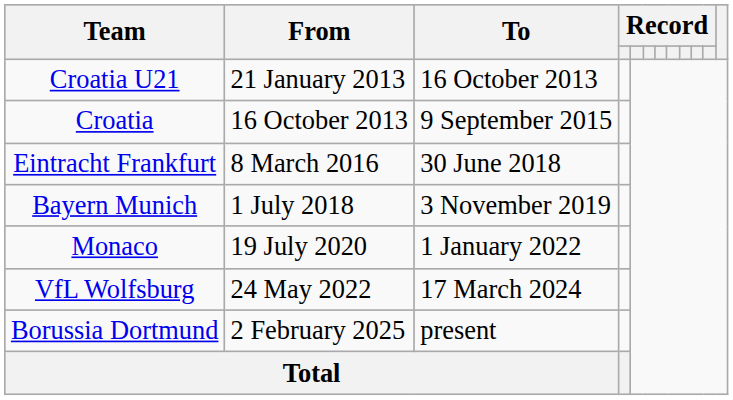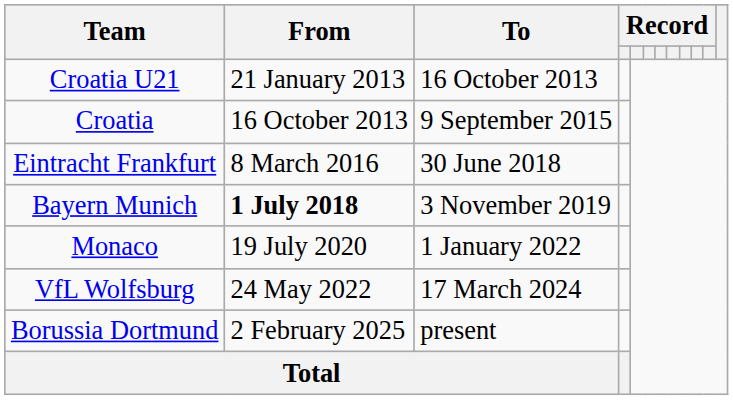(292, 205) normal -> (294, 205) bold
